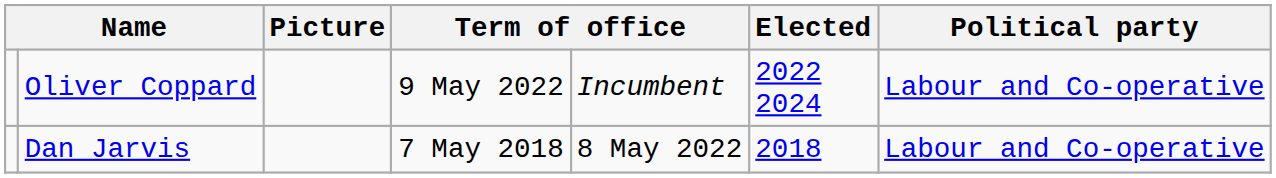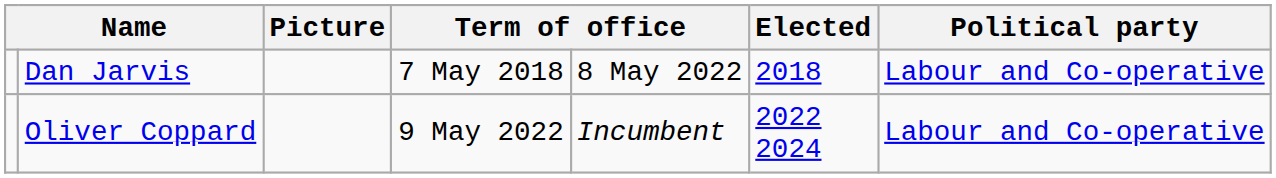rows swapped: (107, 149) <-> (141, 88)
